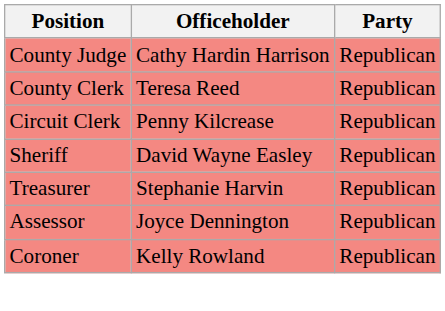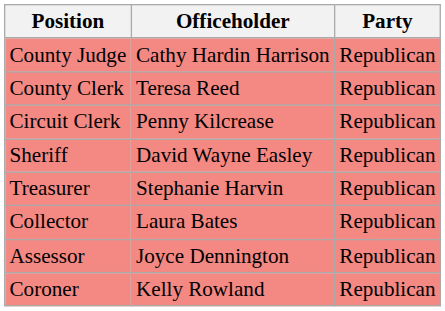+ row: (49, 222)
